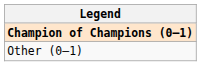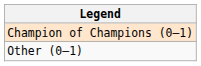(100, 32) bold -> (100, 32) normal
